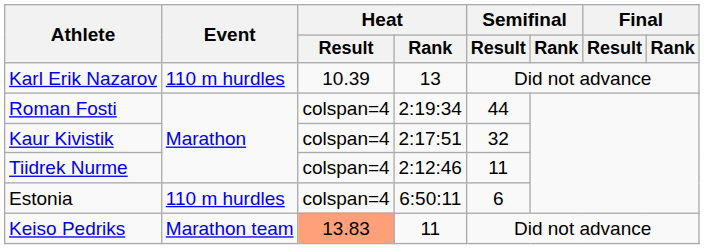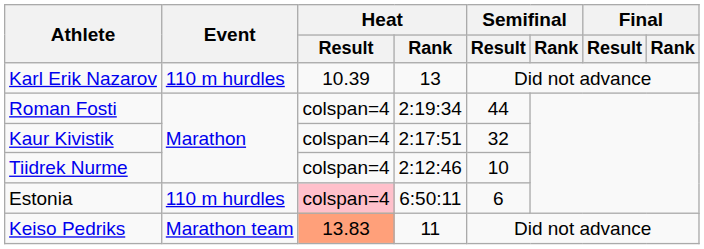(498, 169) 11 -> (498, 169) 10
(346, 199) no background -> (346, 199) pink background
